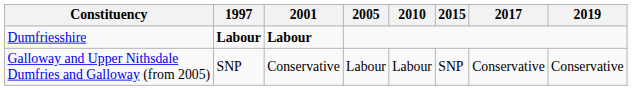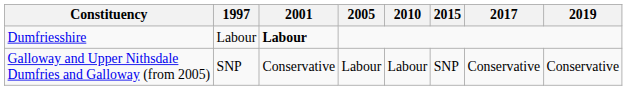(239, 37) bold -> (236, 37) normal
